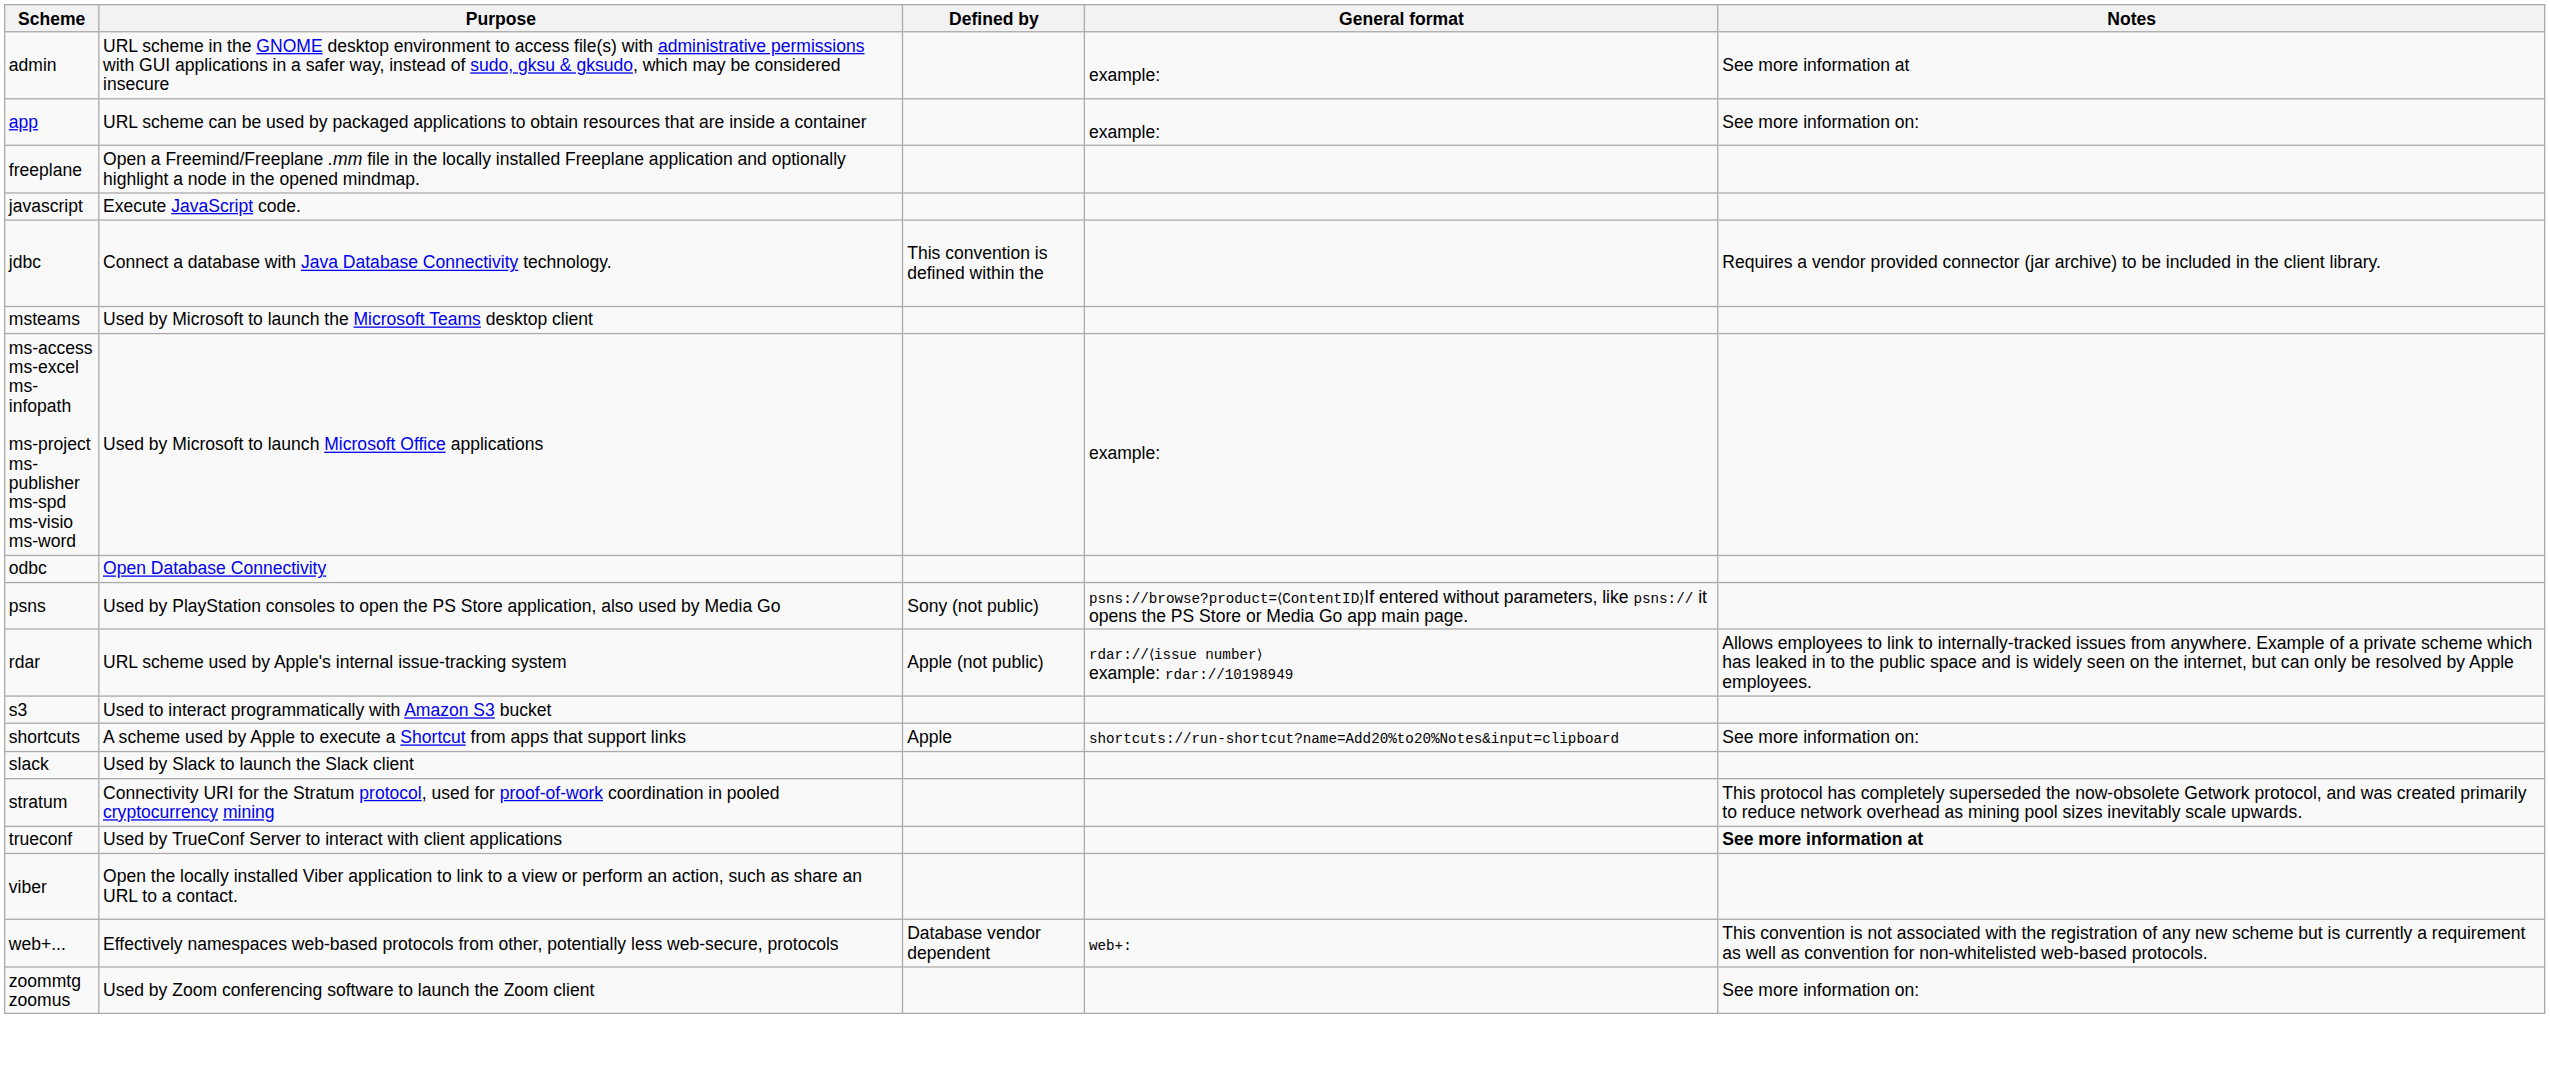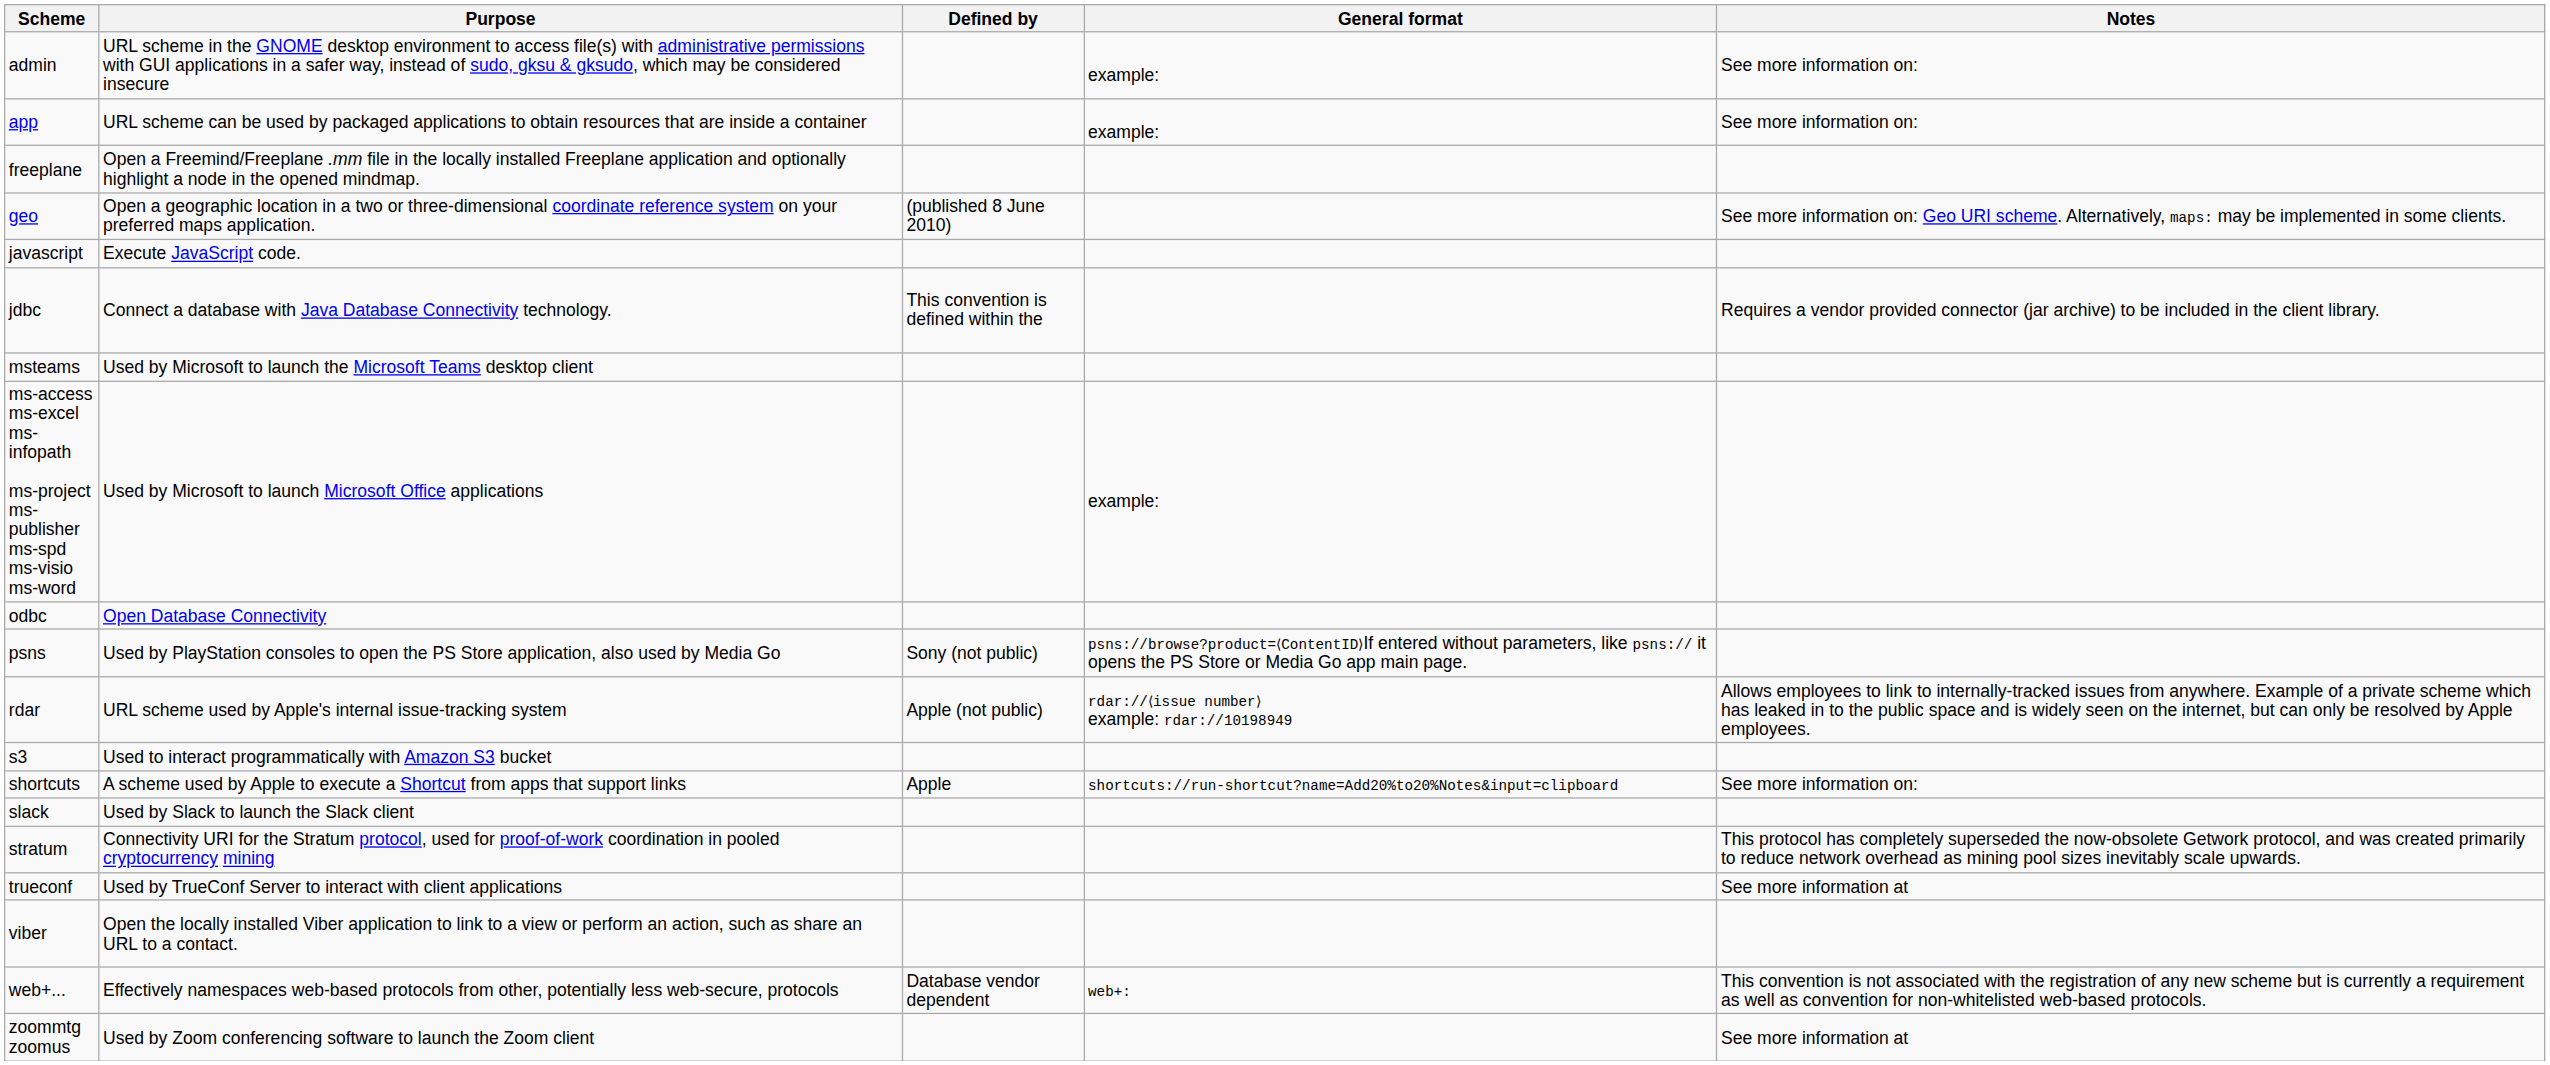(1816, 65) See more information at -> (1819, 65) See more information on:
+ row: (23, 216)
(1823, 839) bold -> (1815, 886) normal
(1821, 990) See more information on: -> (1815, 1037) See more information at
